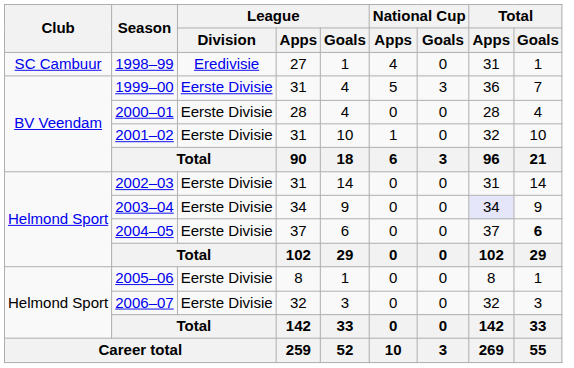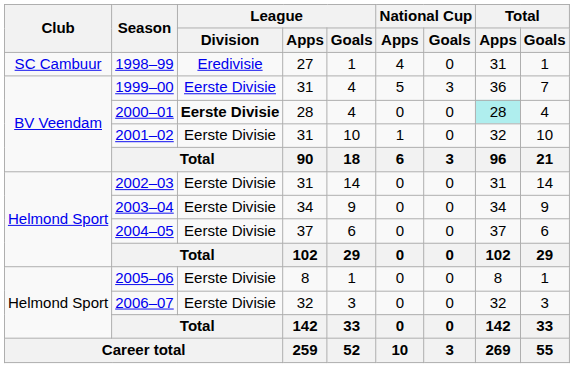(227, 111) normal -> (230, 111) bold
(491, 111) no background -> (498, 111) paleturquoise background
(491, 207) lavender background -> (498, 207) no background
(538, 231) bold -> (545, 231) normal
